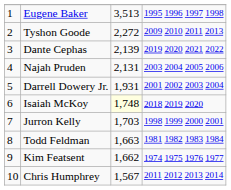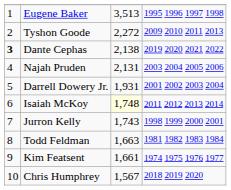(10, 49) normal -> (10, 49) bold
(126, 49) 2,139 -> (126, 49) 2,138
(174, 103) 2018 2019 2020 -> (184, 103) 2011 2012 2013 2014
(126, 121) 1,703 -> (126, 121) 1,743
(126, 157) 1,662 -> (126, 157) 1,661
(184, 176) 2011 2012 2013 2014 -> (174, 176) 2018 2019 2020
